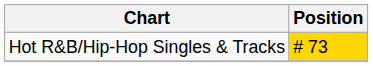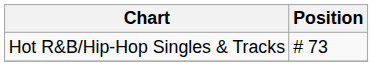(310, 46) gold background -> (310, 46) no background
